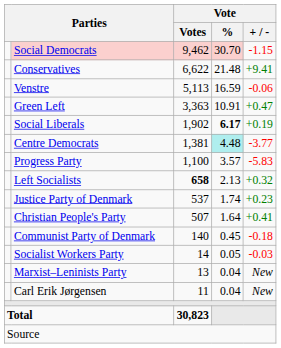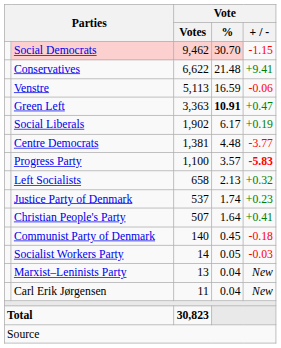(227, 106) normal -> (227, 106) bold
(230, 124) bold -> (230, 124) normal
(230, 143) paleturquoise background -> (230, 143) no background
(261, 161) normal -> (261, 161) bold
(200, 180) bold -> (200, 180) normal
